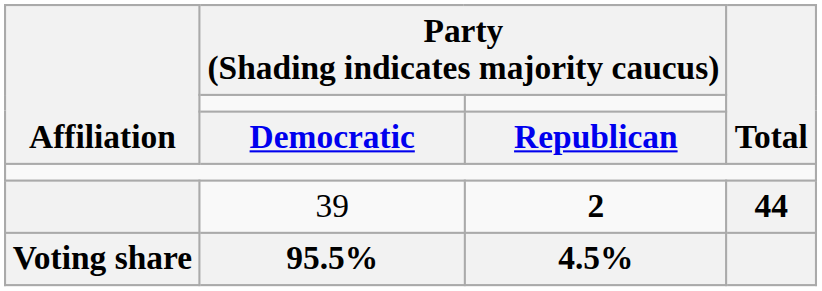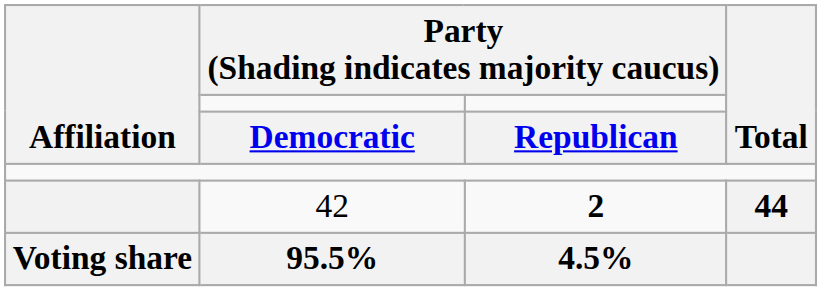(332, 205) 39 -> (332, 205) 42
